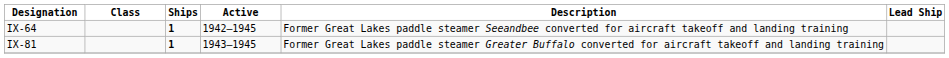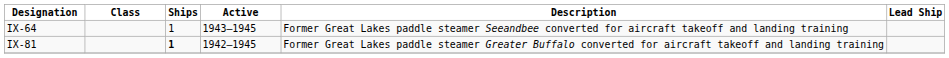(171, 29) bold -> (171, 29) normal
(229, 29) 1942–1945 -> (229, 29) 1943–1945
(229, 45) 1943–1945 -> (229, 45) 1942–1945
